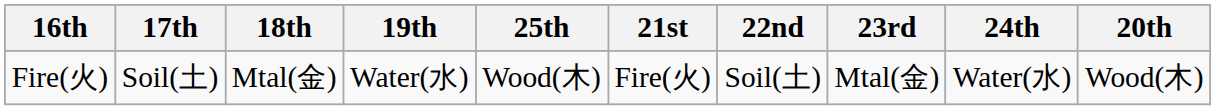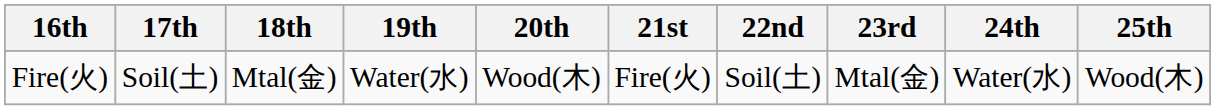columns swapped: (1144, 27) <-> (542, 27)
